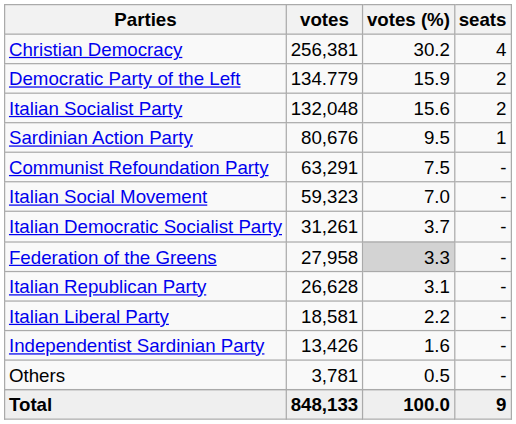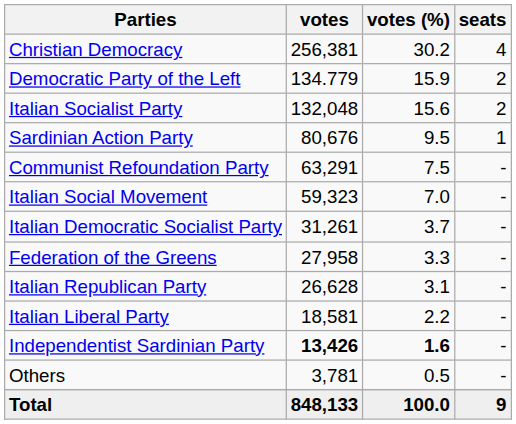(437, 256) lightgrey background -> (437, 256) no background
(330, 345) normal -> (330, 345) bold
(437, 345) normal -> (437, 345) bold
